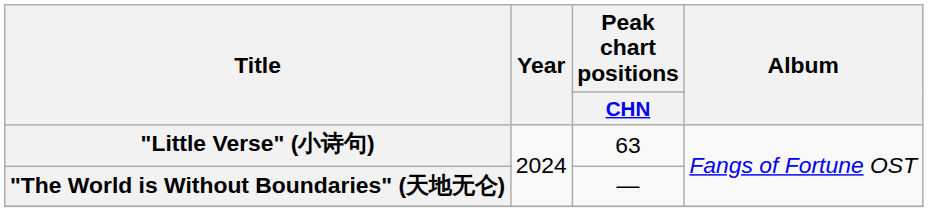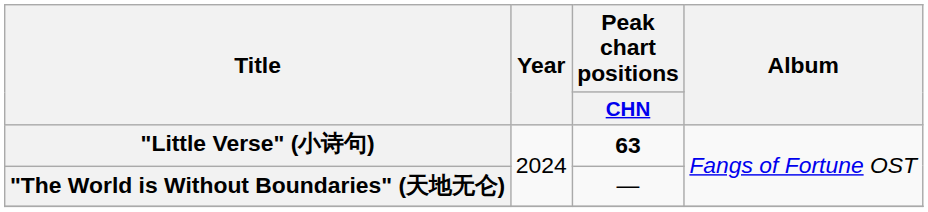(628, 145) normal -> (628, 145) bold
